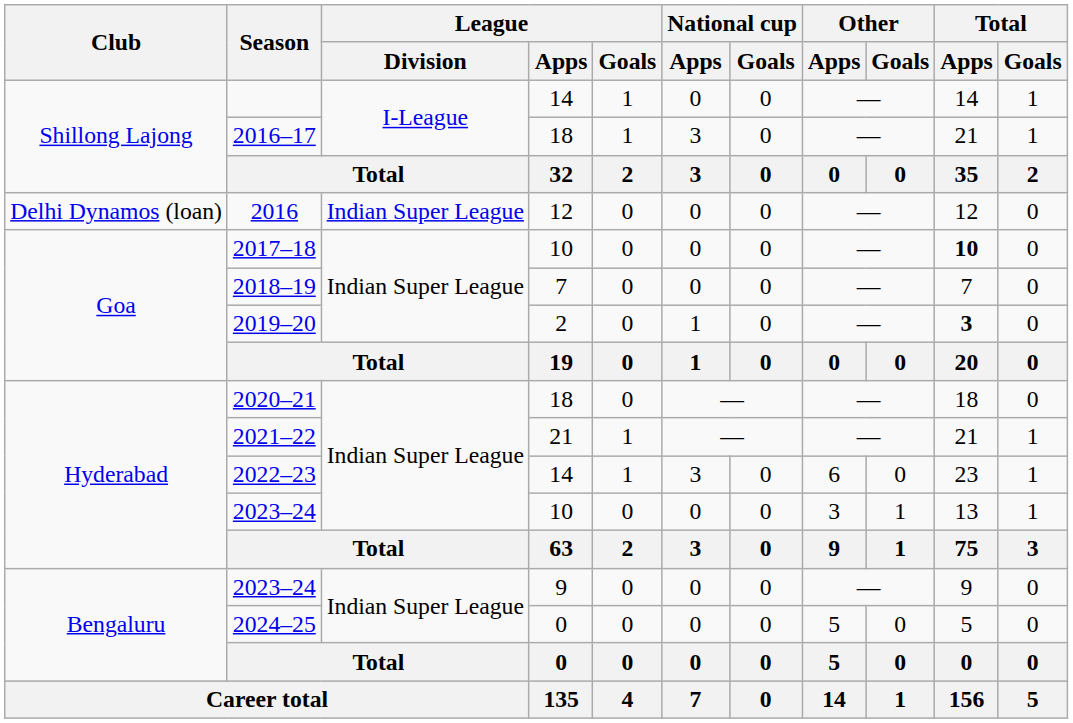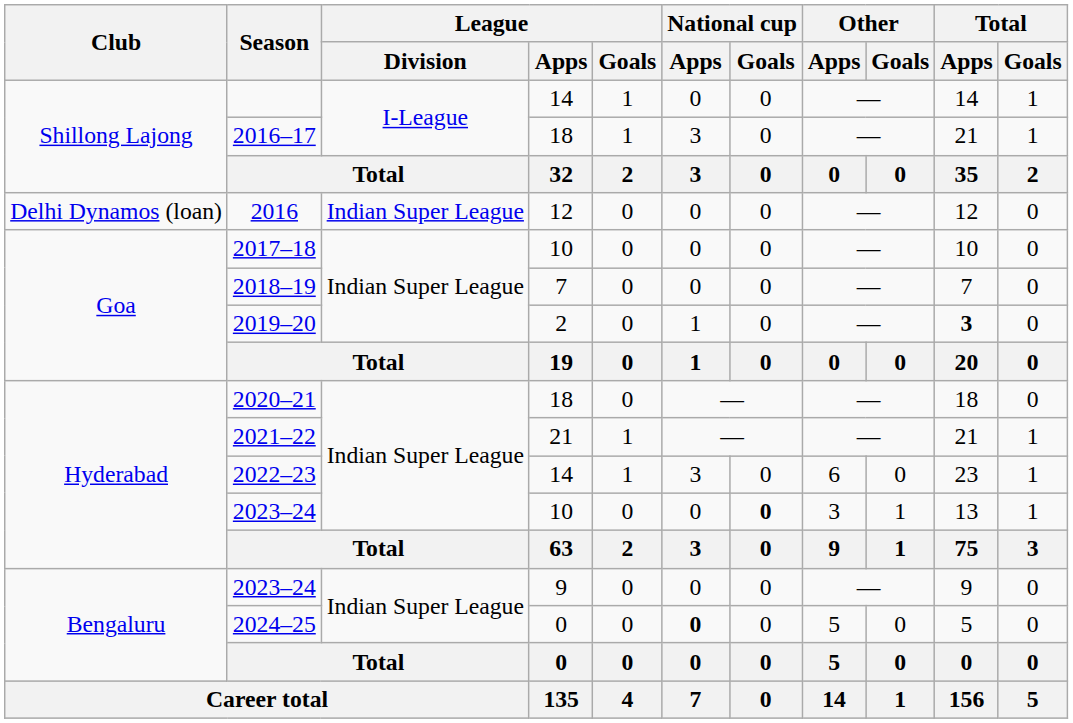(966, 248) bold -> (966, 248) normal
(766, 511) normal -> (766, 511) bold
(696, 624) normal -> (696, 624) bold
